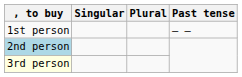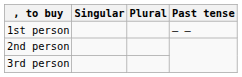(38, 47) lightblue background -> (38, 47) no background
(38, 64) lightyellow background -> (38, 64) no background
